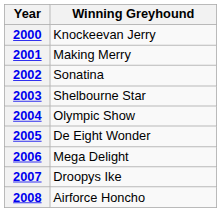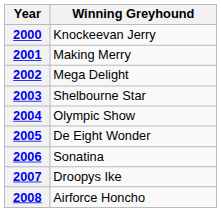(79, 75) Sonatina -> (91, 75) Mega Delight
(91, 156) Mega Delight -> (79, 156) Sonatina
